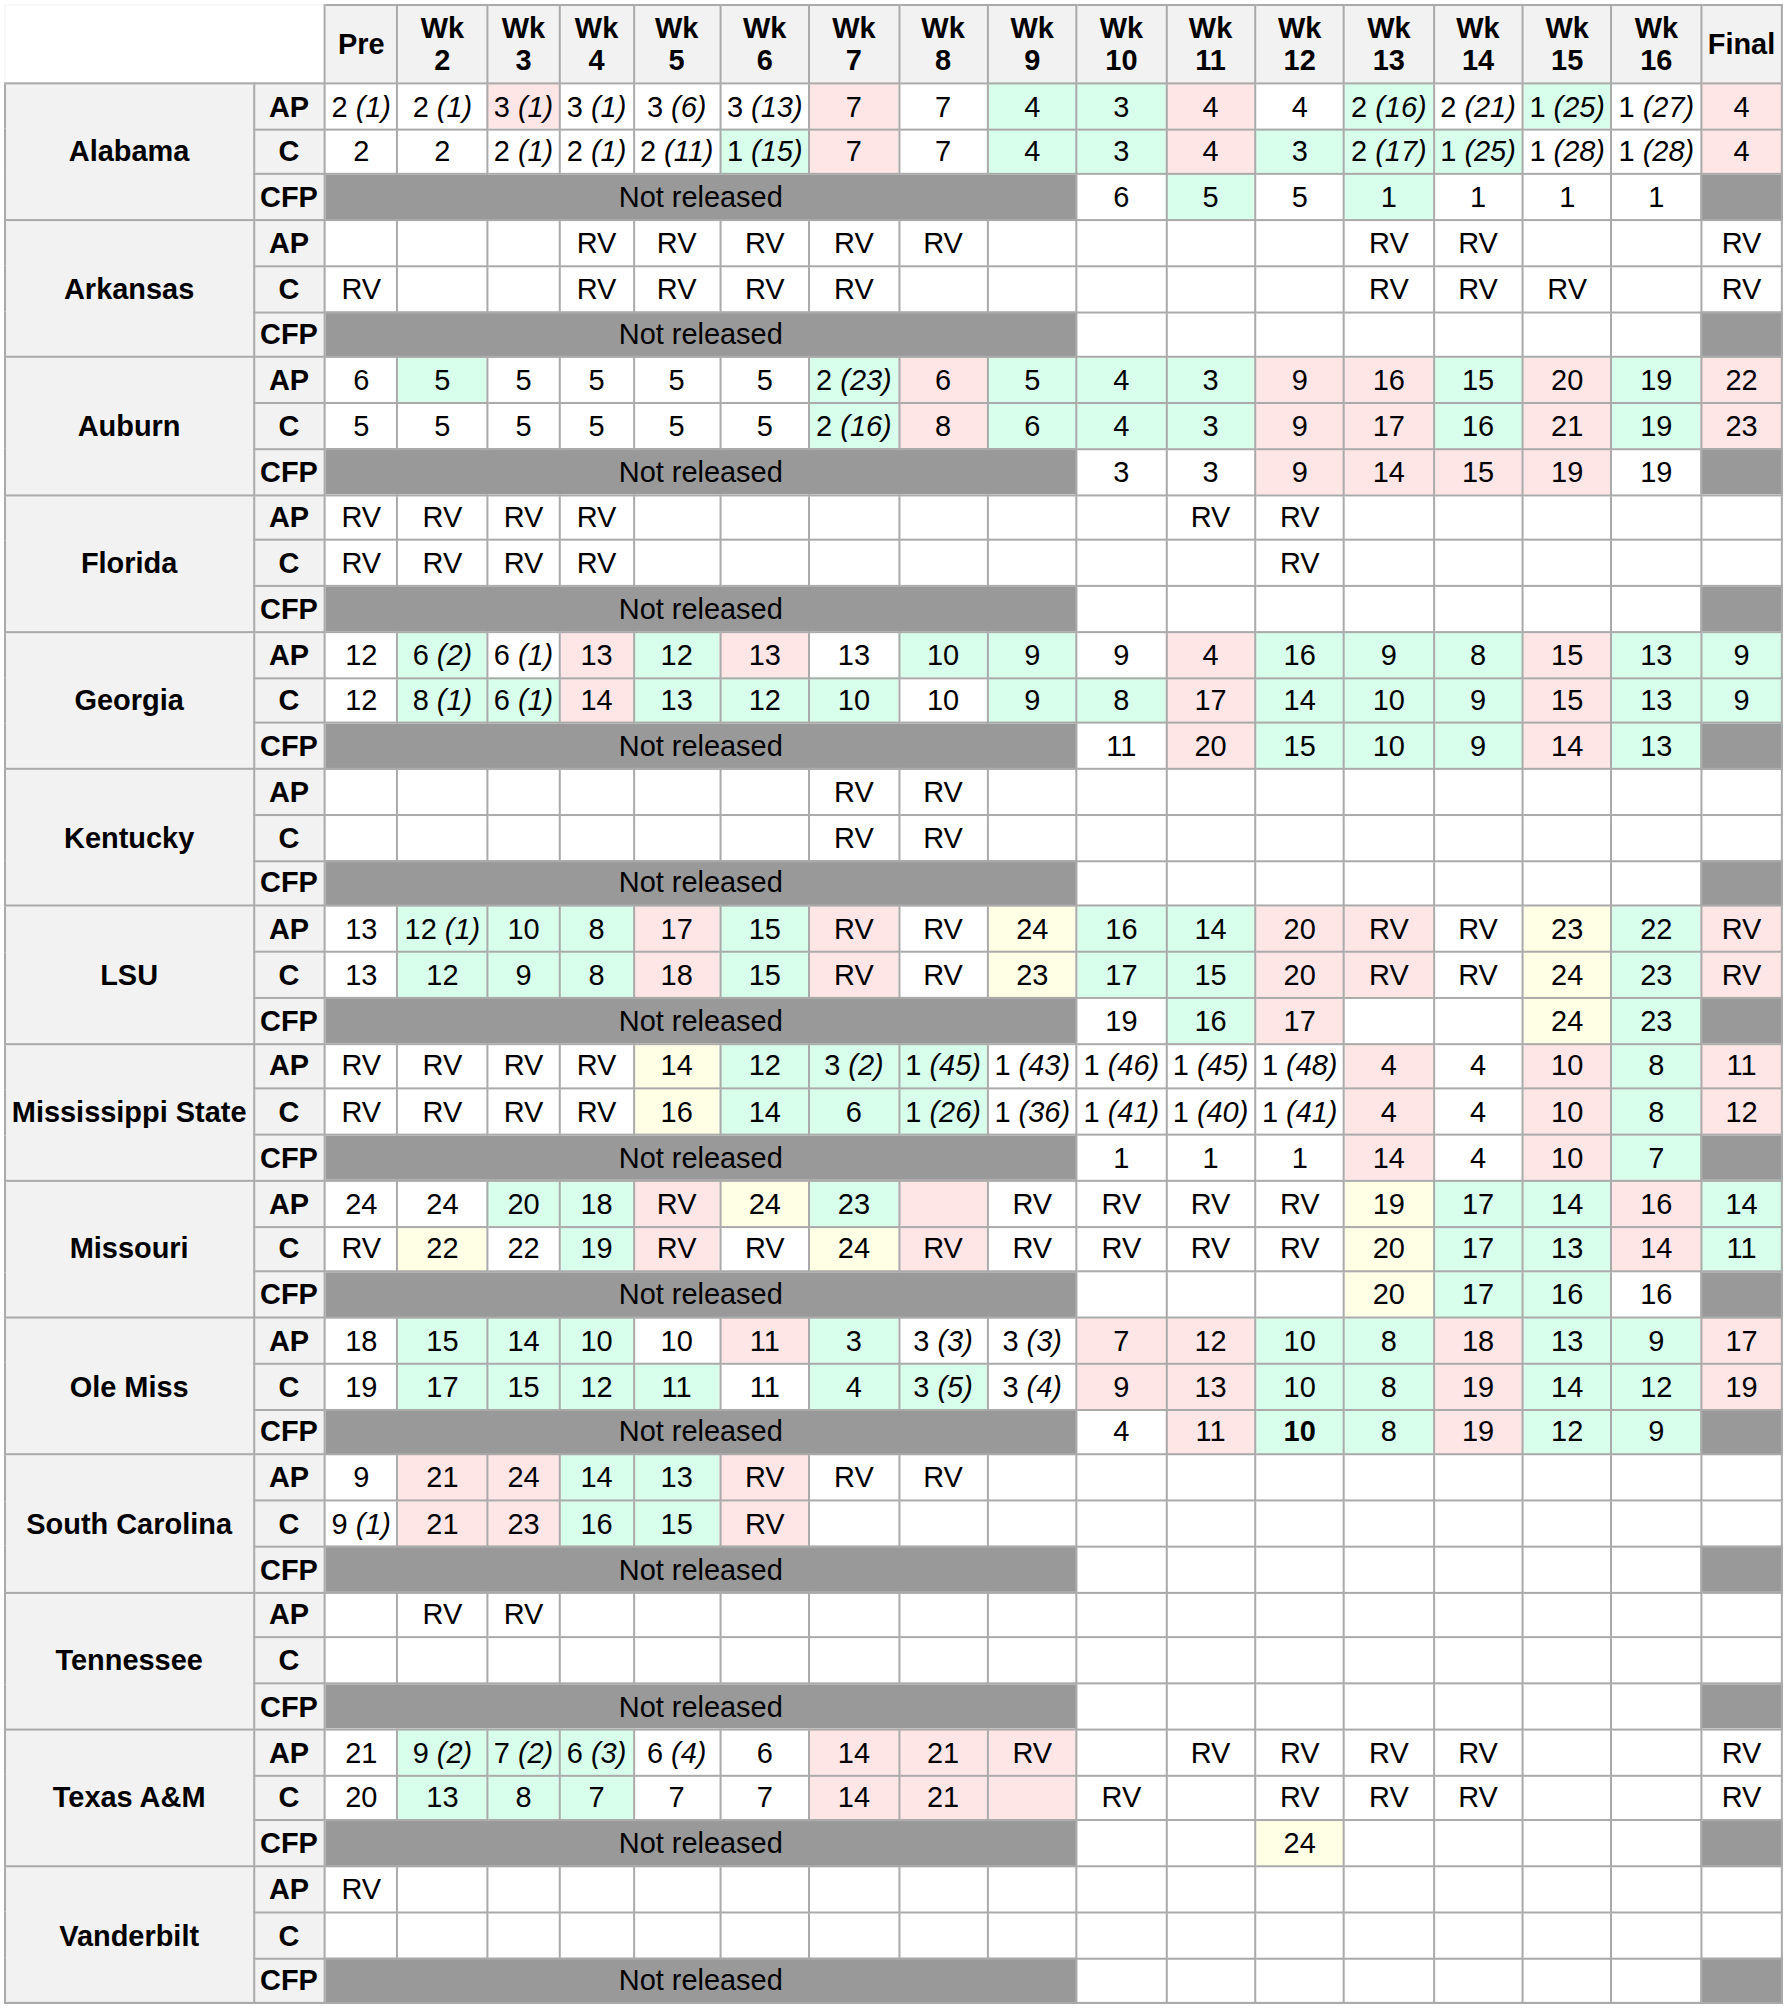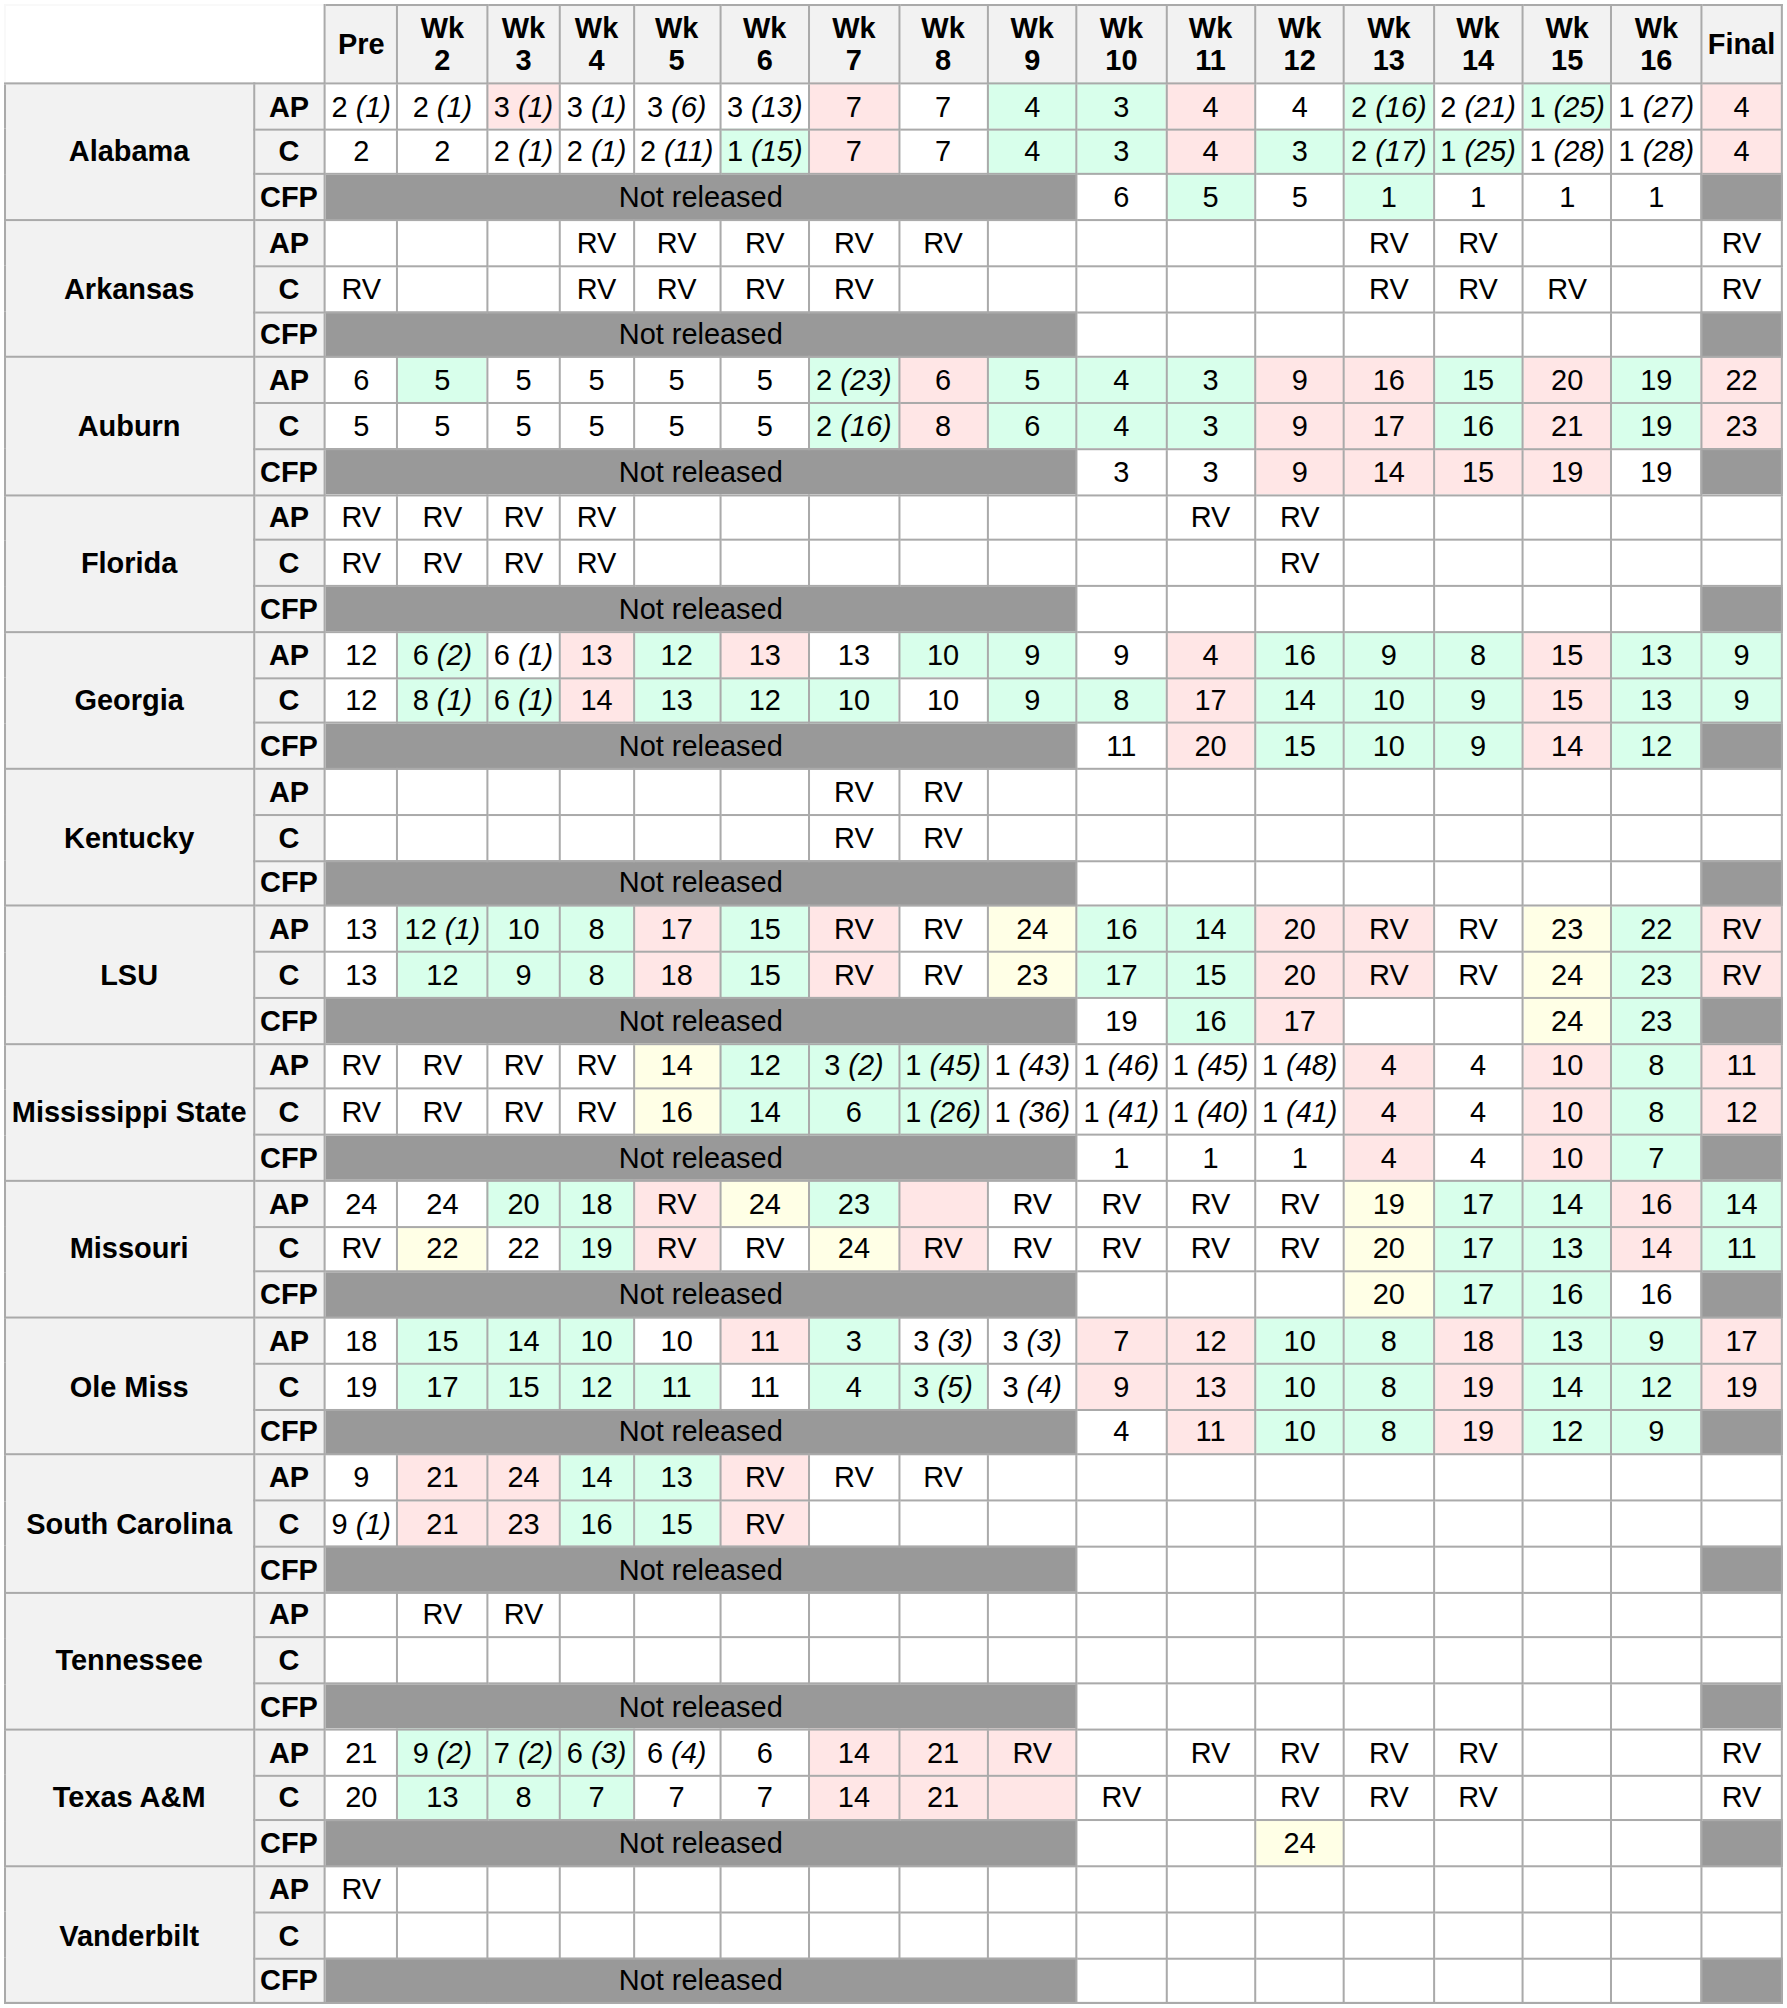(1656, 746) 13 -> (1656, 746) 12
(1389, 1158) 14 -> (1389, 1158) 4
(1300, 1432) bold -> (1300, 1432) normal
